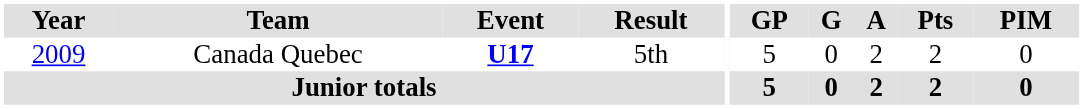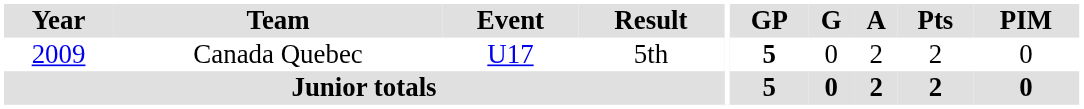(510, 54) bold -> (510, 54) normal
(769, 54) normal -> (769, 54) bold
